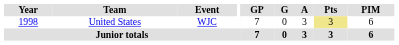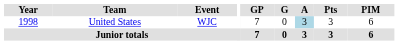(304, 22) no background -> (304, 22) lightblue background
(331, 22) khaki background -> (331, 22) no background
